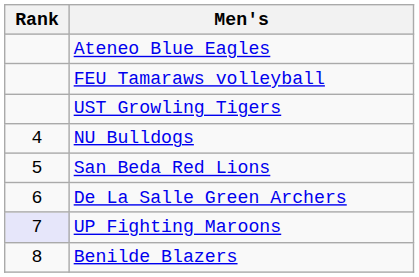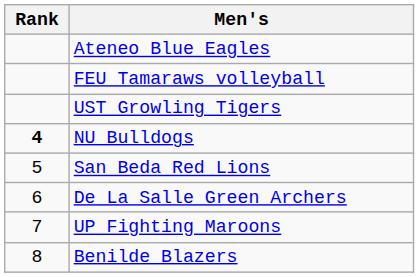(37, 138) normal -> (37, 138) bold
(37, 227) lavender background -> (37, 227) no background
